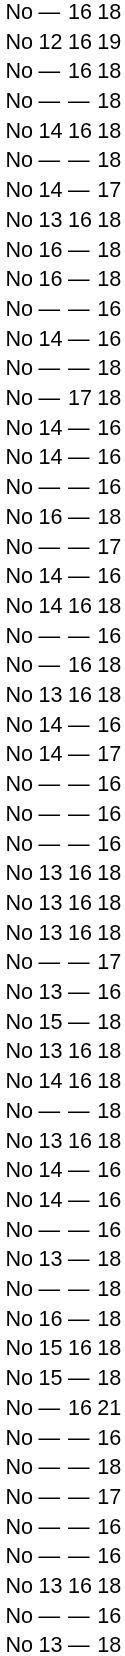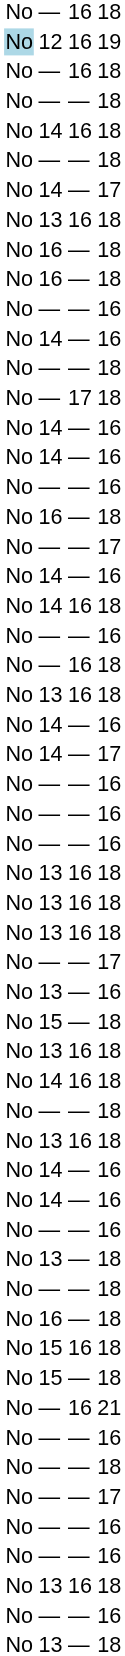(19, 41) no background -> (19, 41) lightblue background
